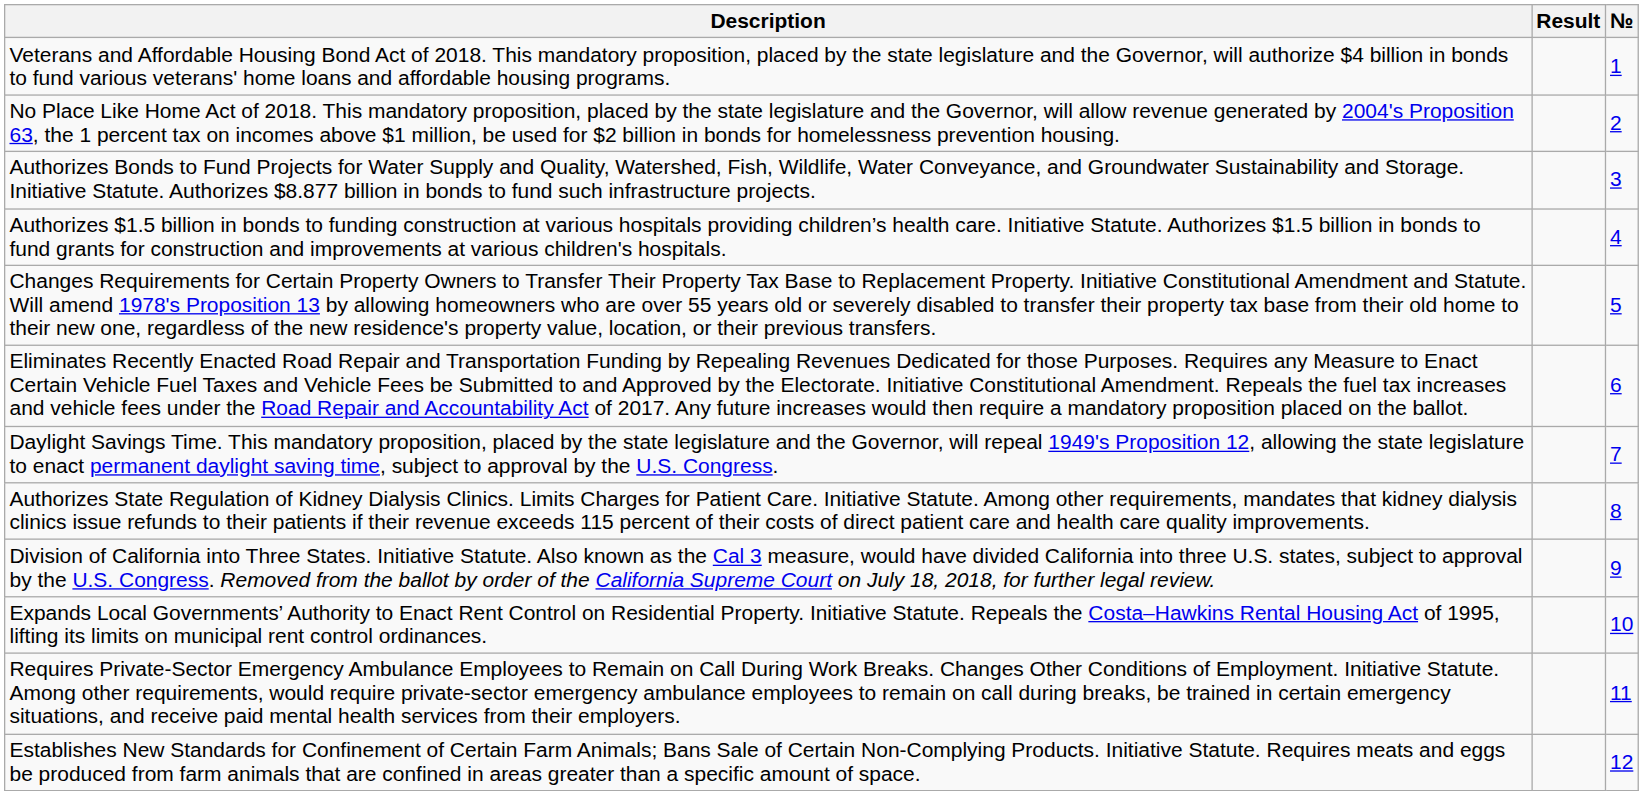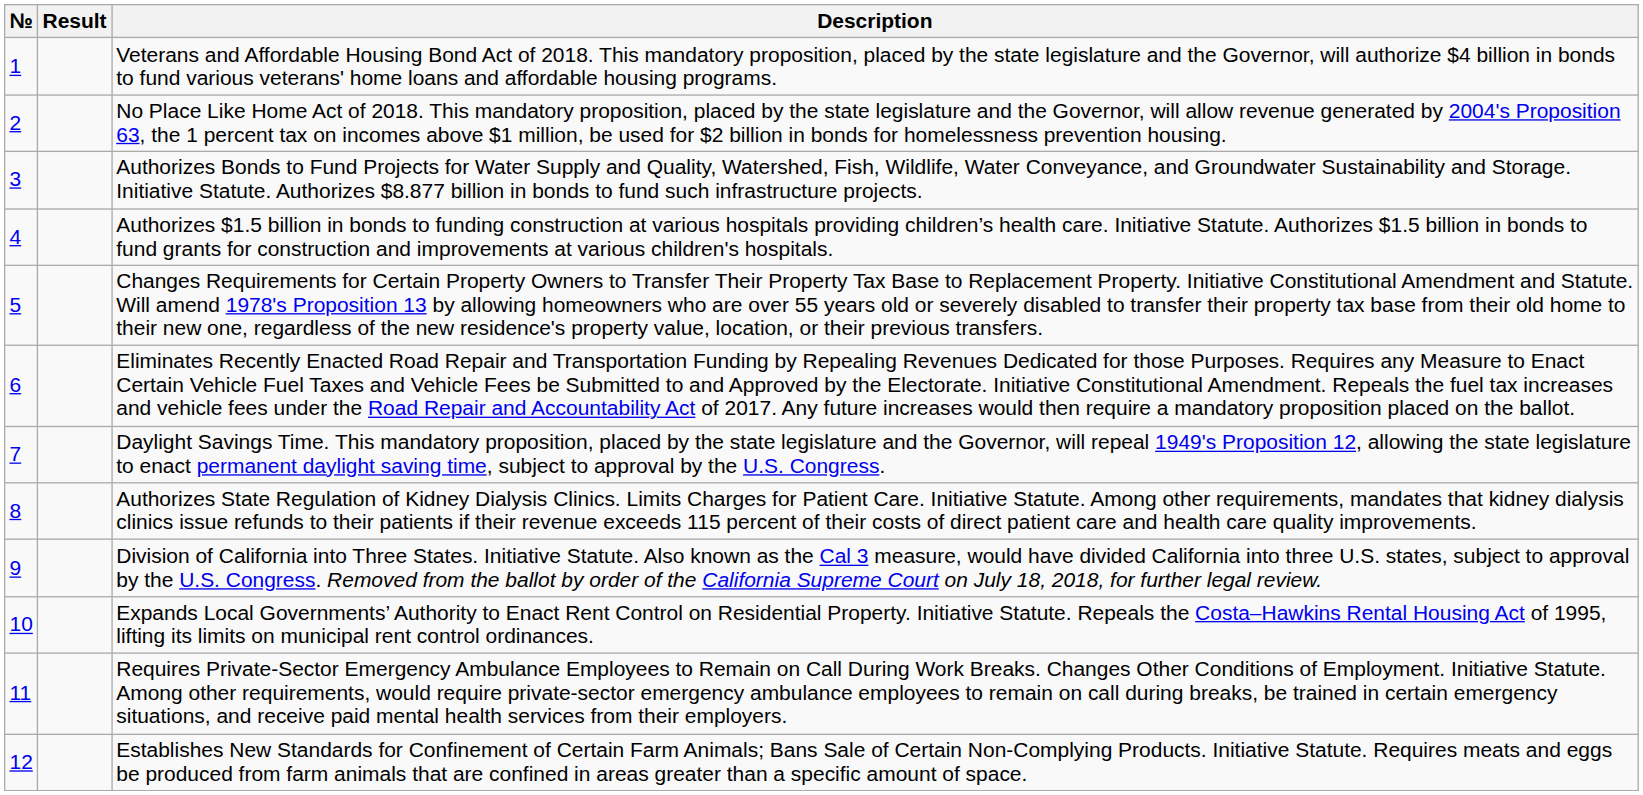columns swapped: (1622, 21) <-> (768, 21)
